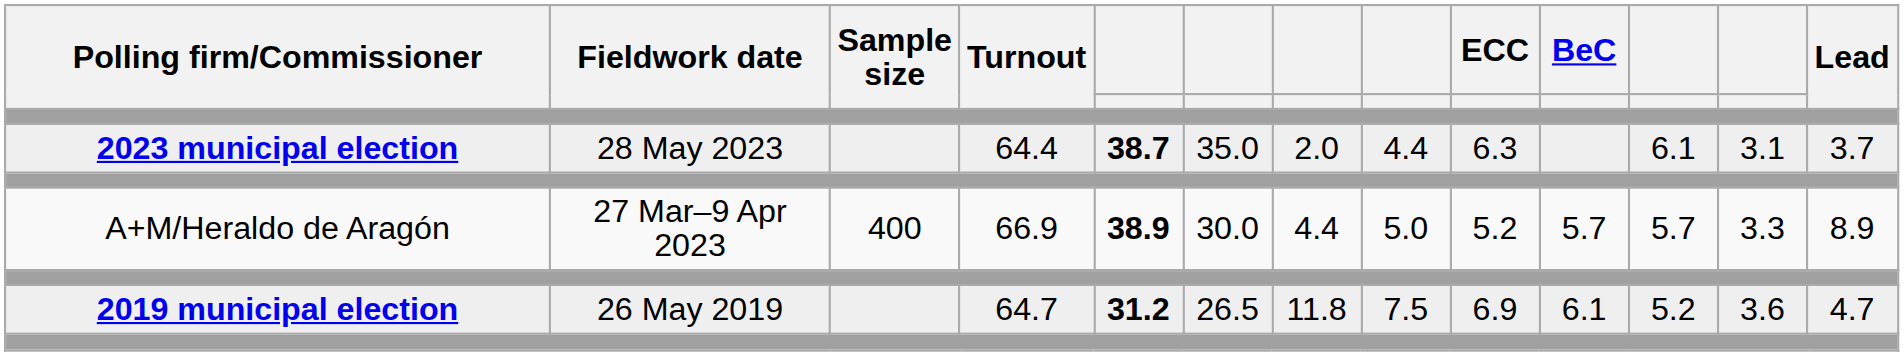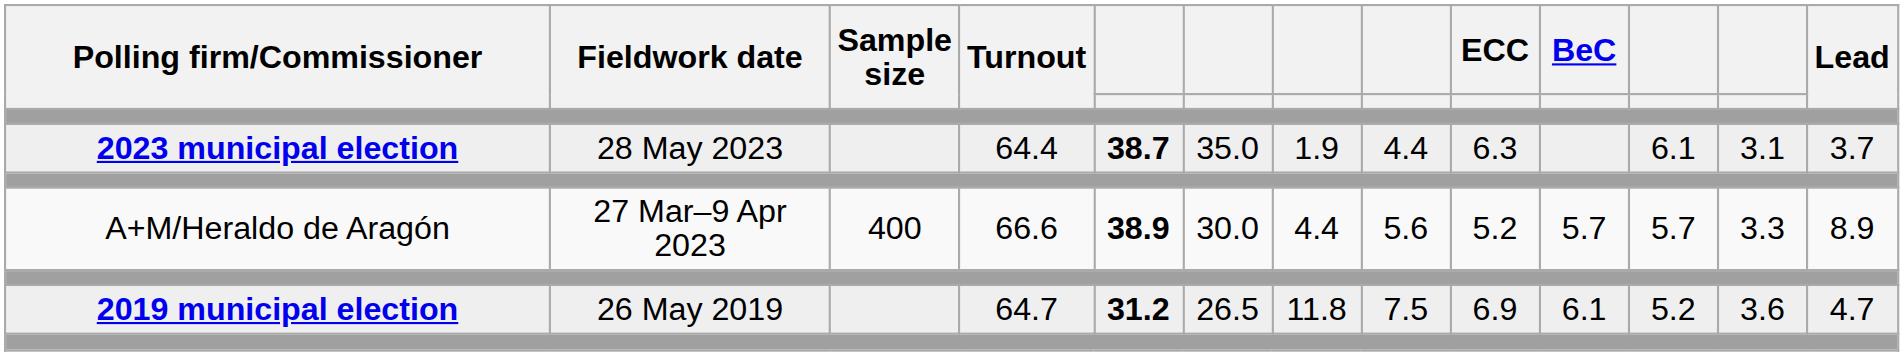(1317, 148) 2.0 -> (1317, 148) 1.9
(1027, 228) 66.9 -> (1027, 228) 66.6
(1406, 228) 5.0 -> (1406, 228) 5.6
